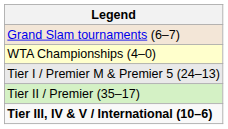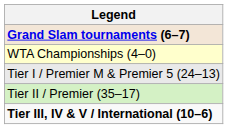(94, 35) normal -> (99, 35) bold
